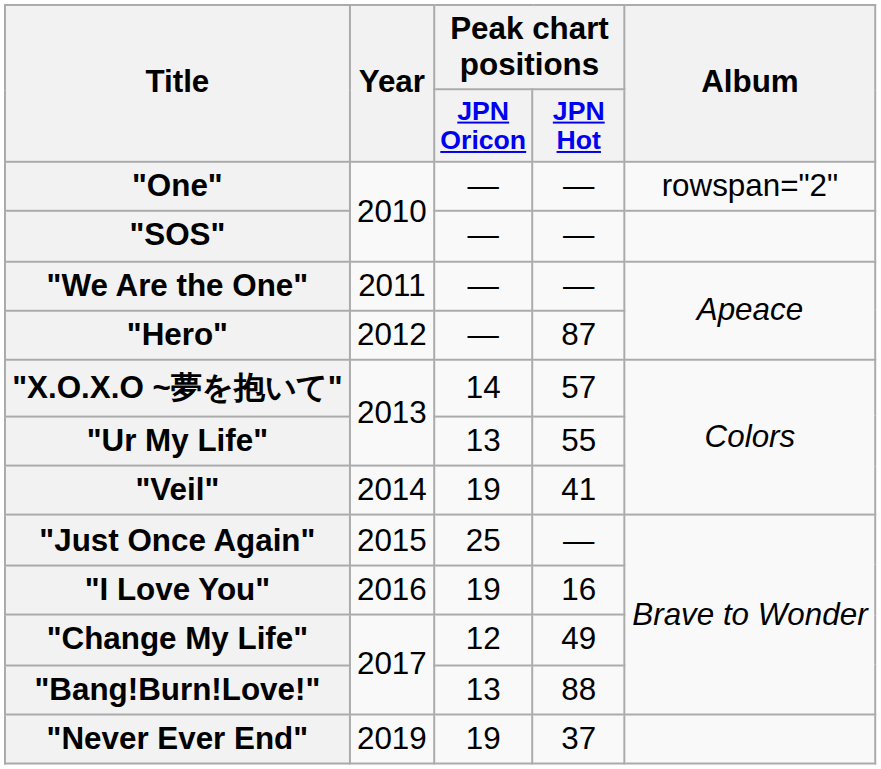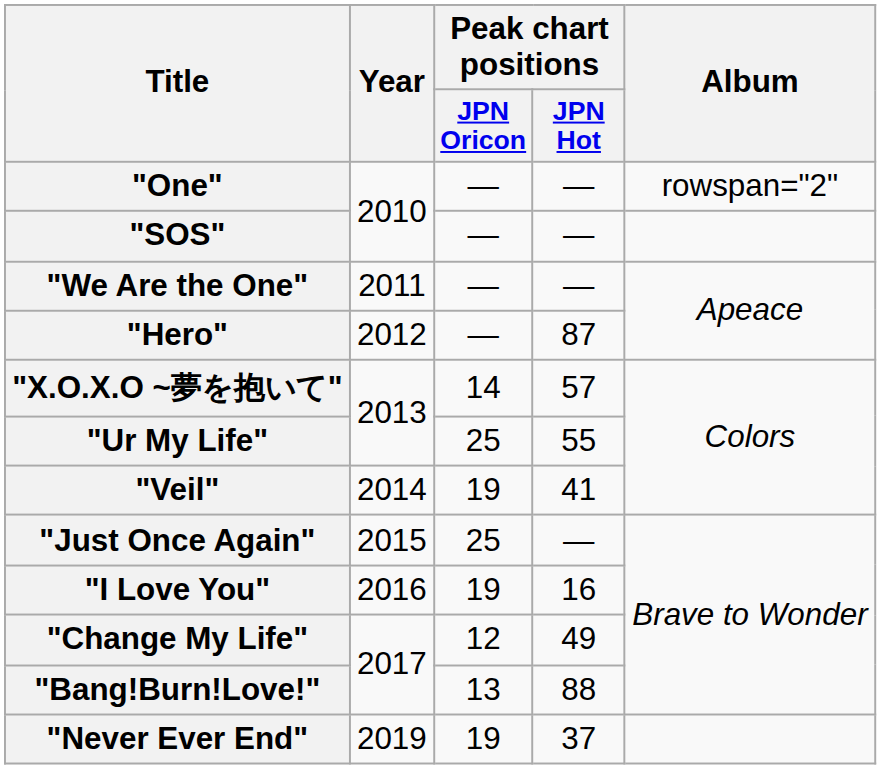(483, 440) 13 -> (483, 440) 25
